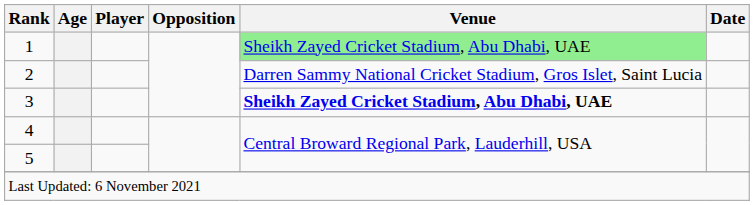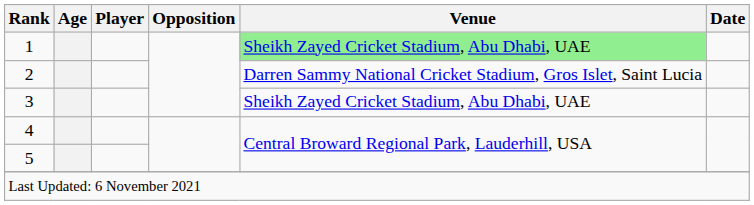(428, 102) bold -> (417, 102) normal
